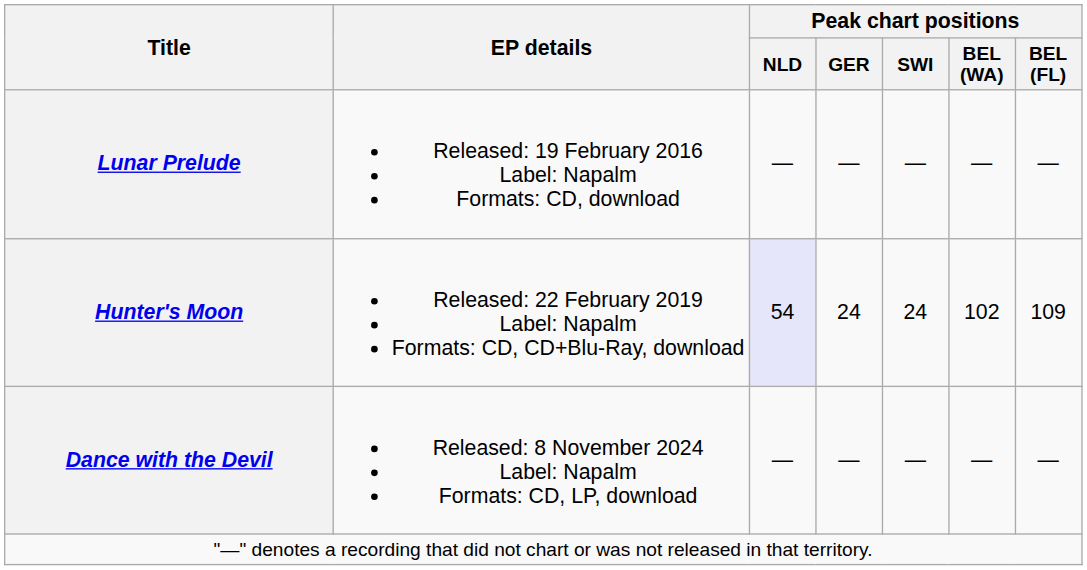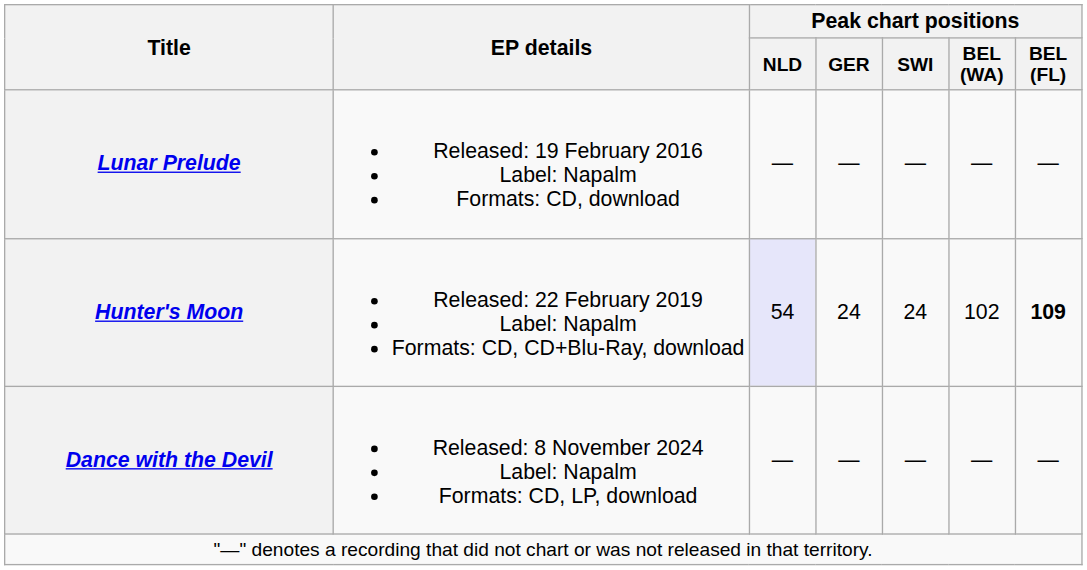(1048, 311) normal -> (1048, 311) bold
